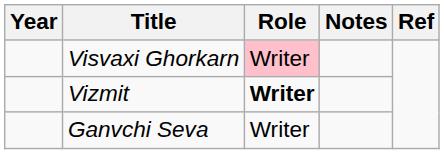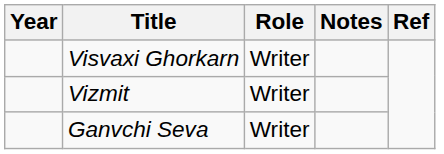(280, 58) pink background -> (280, 58) no background
(282, 93) bold -> (280, 93) normal
